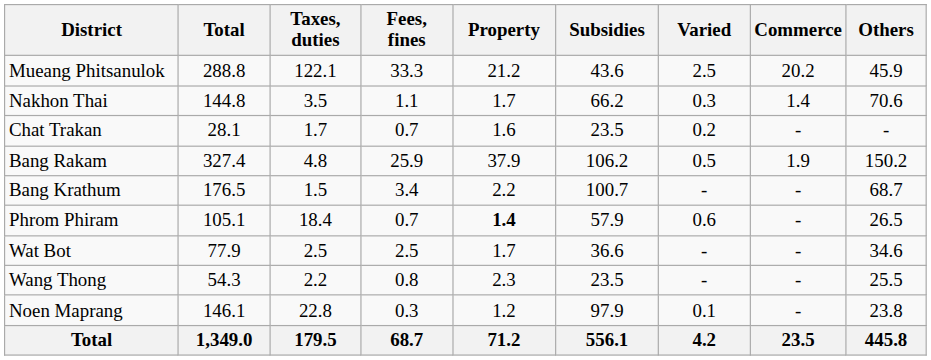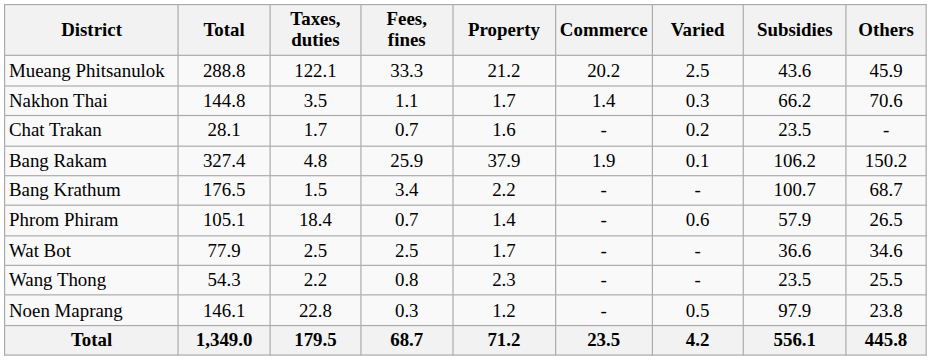columns swapped: (798, 30) <-> (607, 30)
(704, 160) 0.5 -> (698, 160) 0.1
(504, 220) bold -> (504, 220) normal
(704, 310) 0.1 -> (698, 310) 0.5
